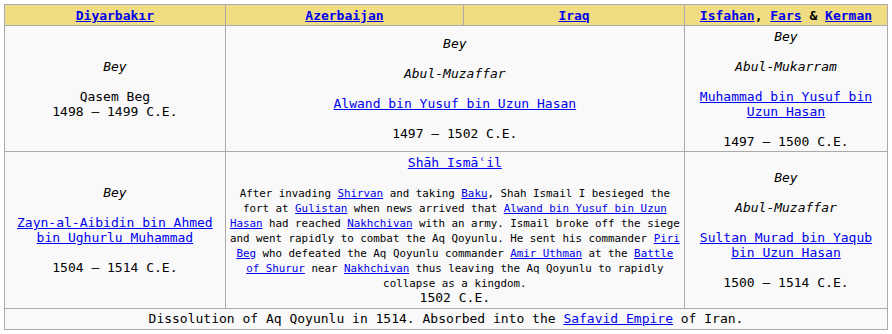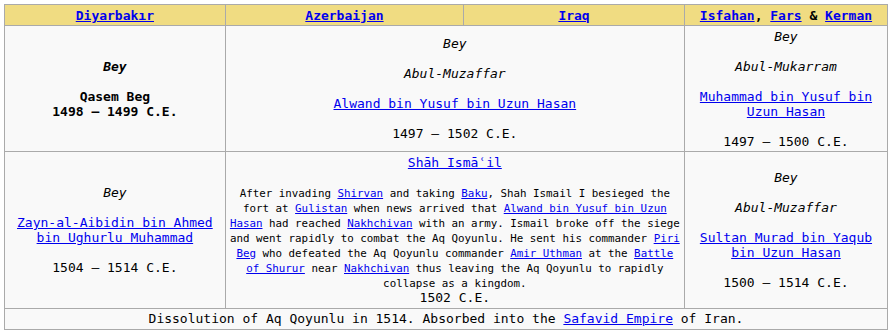(115, 89) normal -> (115, 89) bold
